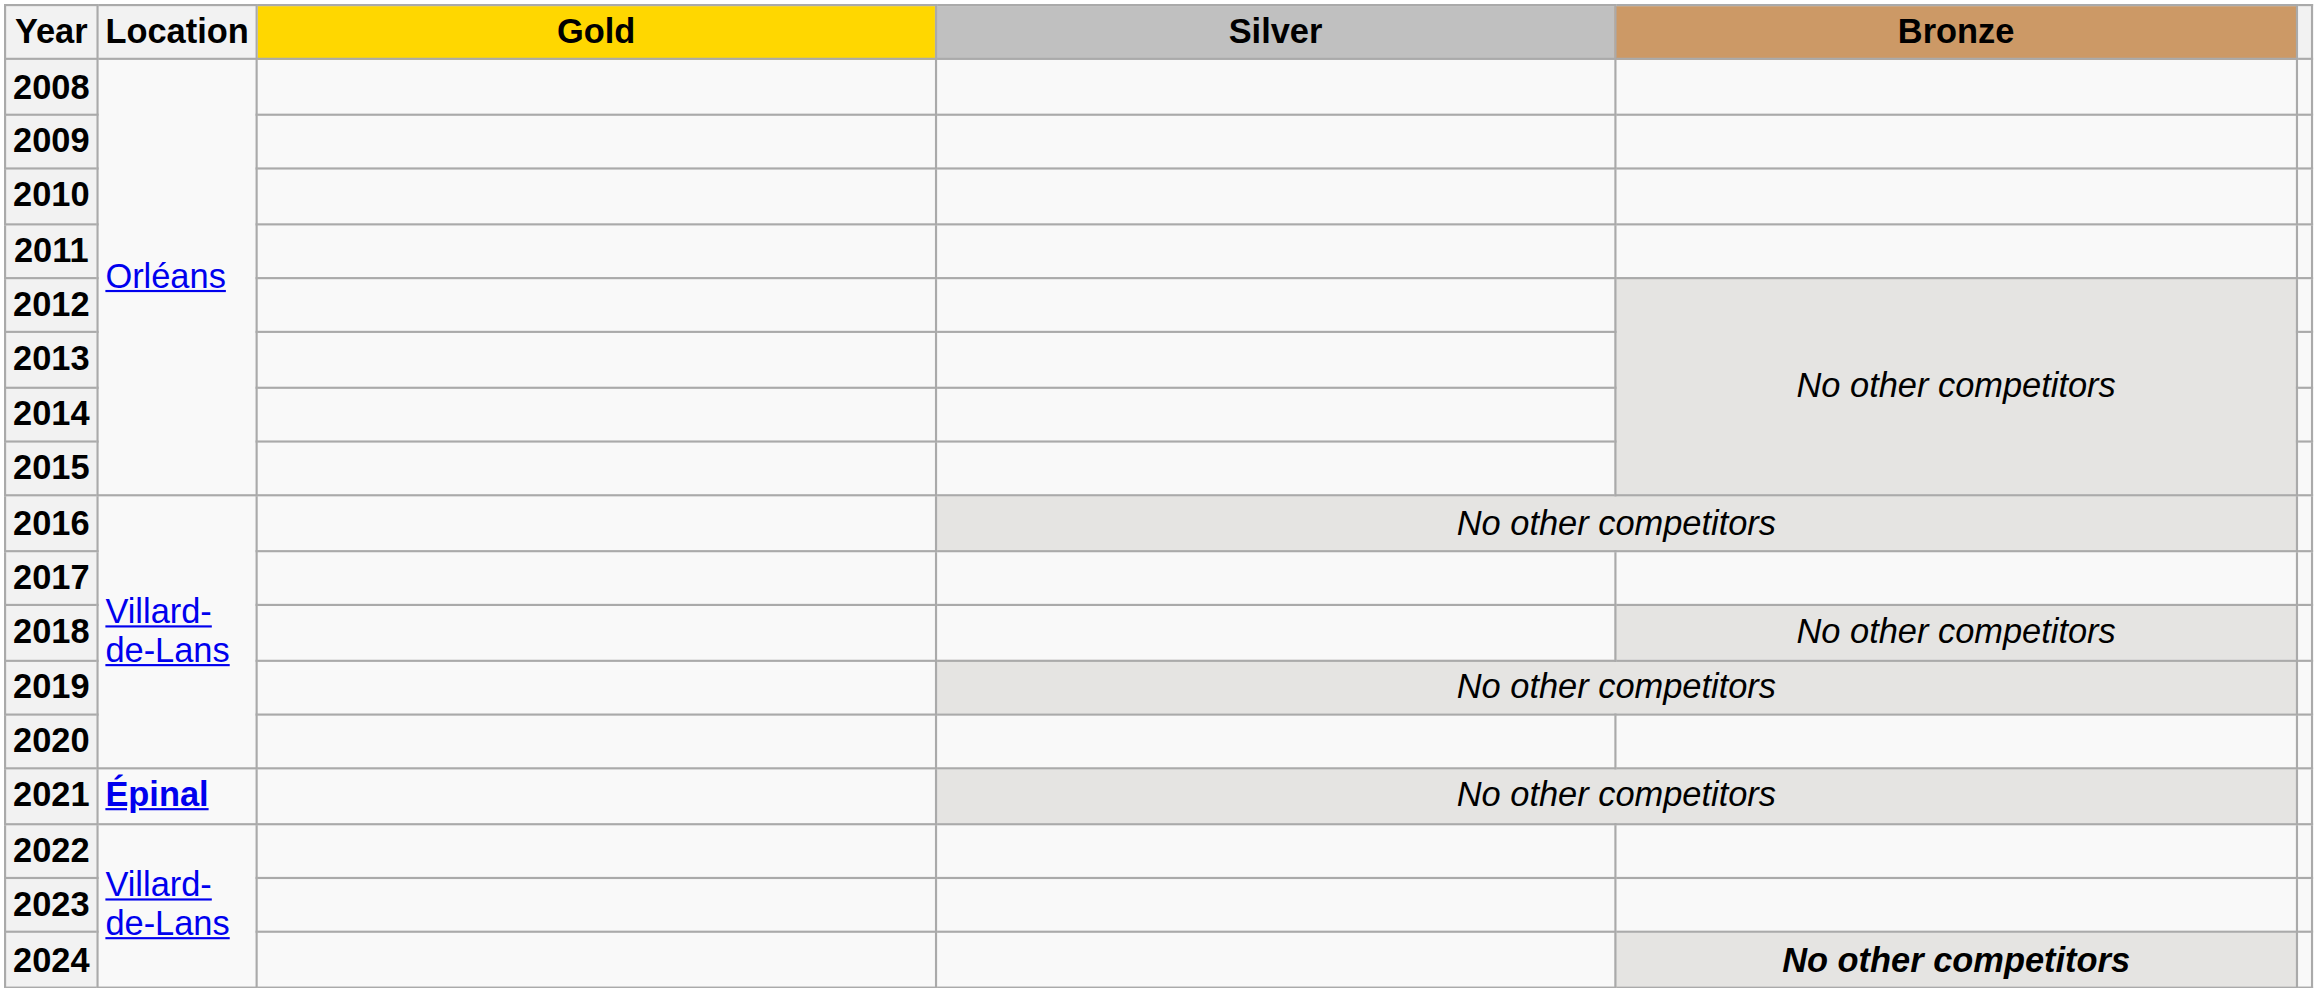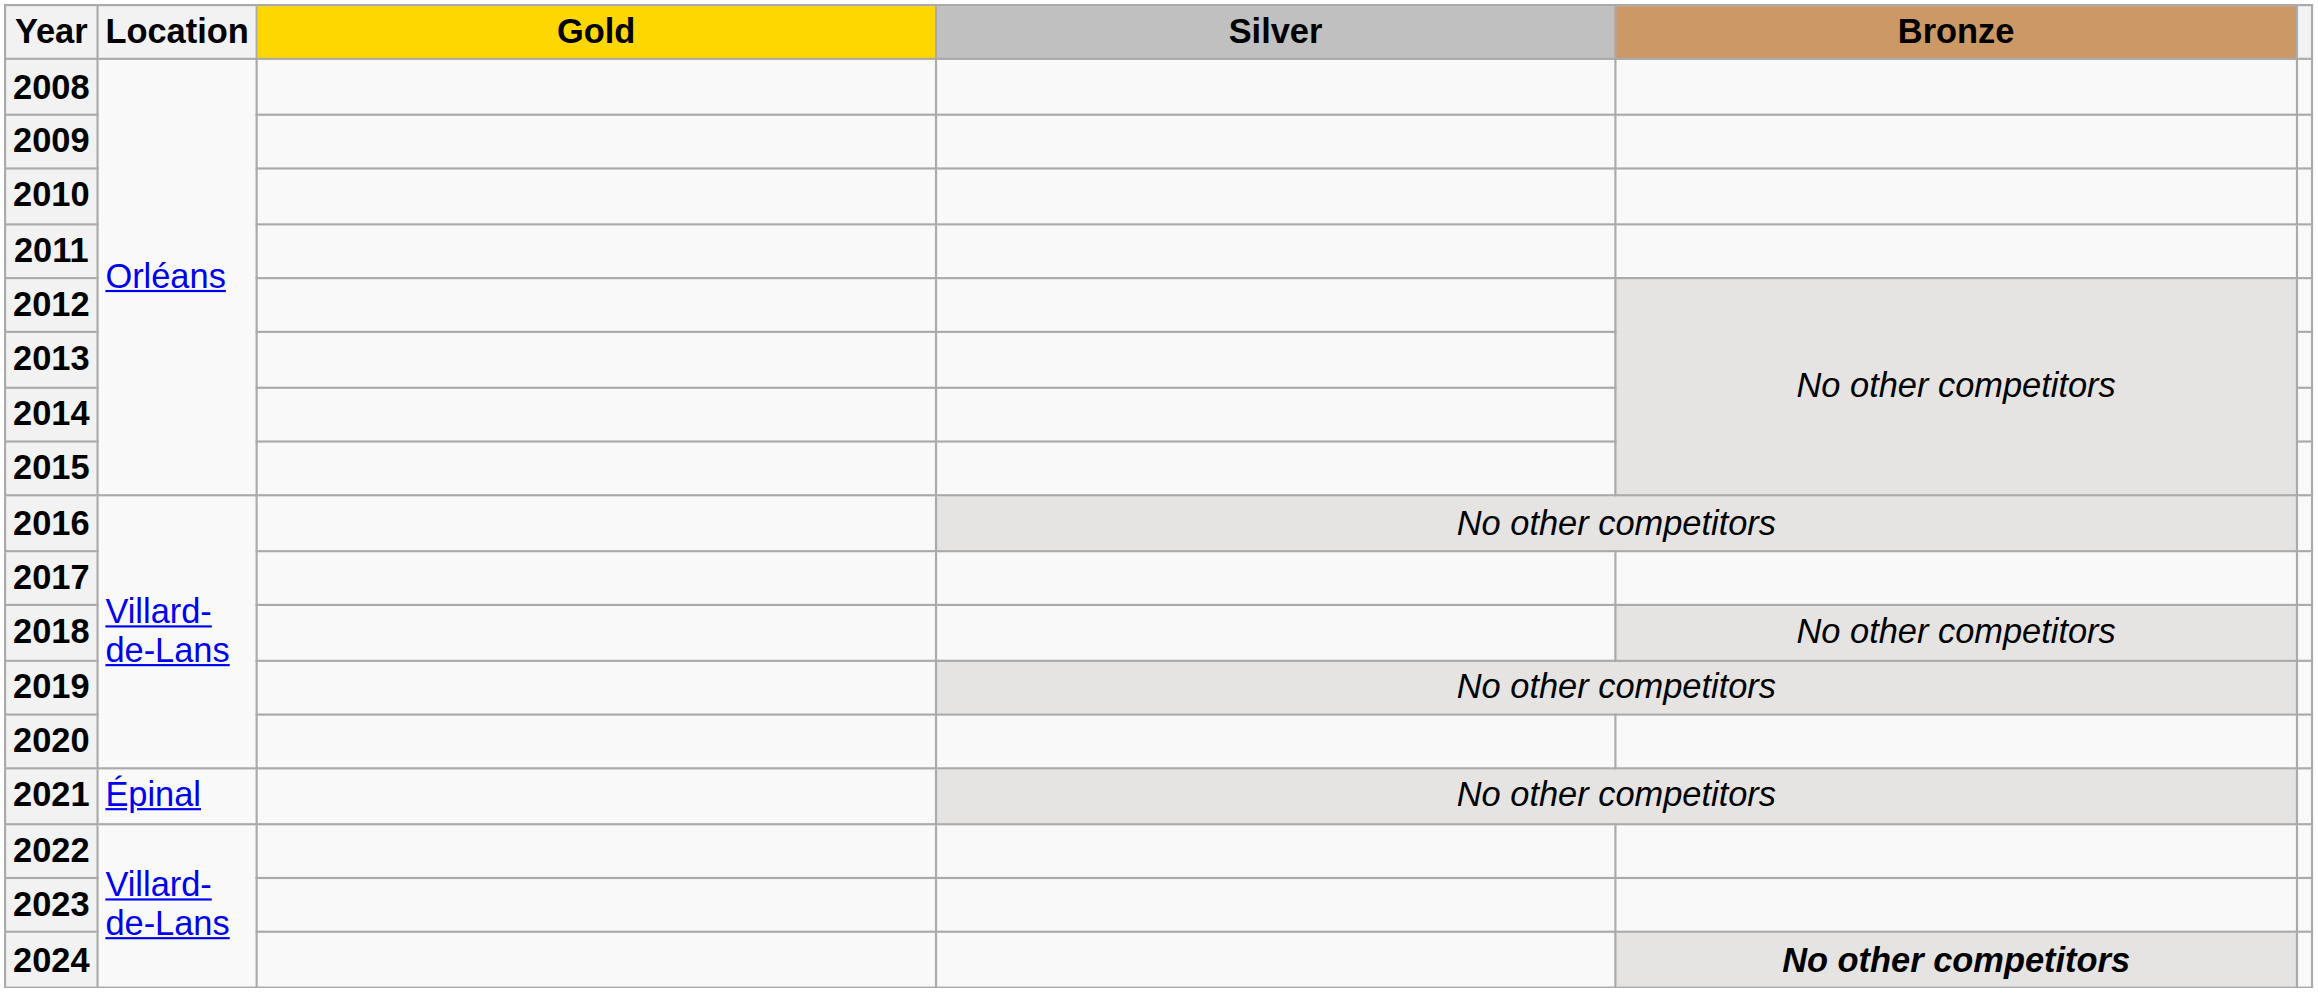(157, 795) bold -> (153, 795) normal
